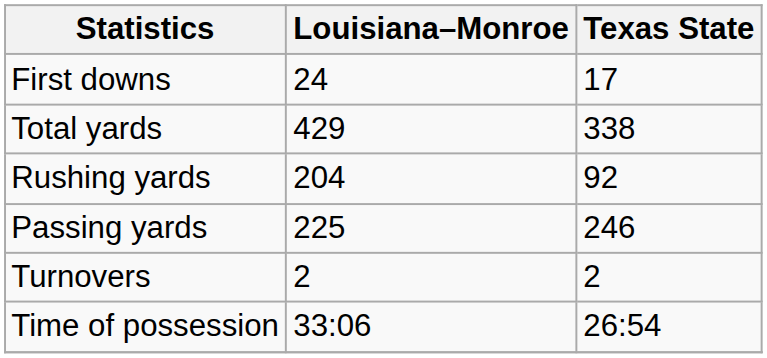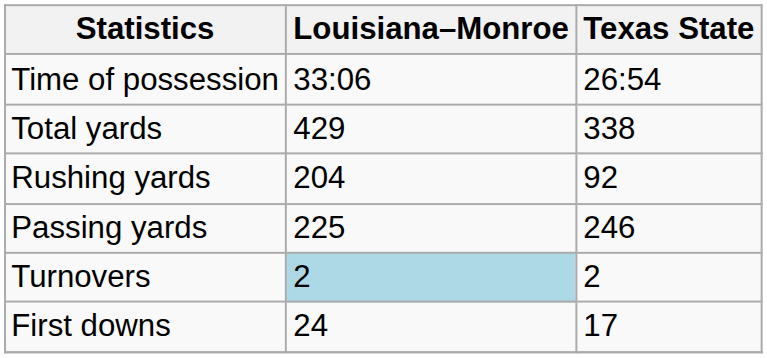rows swapped: (91, 78) <-> (145, 326)
(302, 276) no background -> (302, 276) lightblue background
